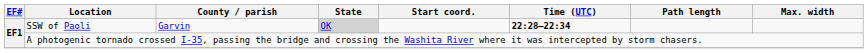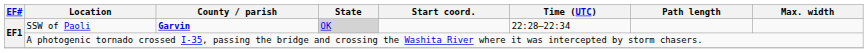(174, 26) normal -> (174, 26) bold
(541, 26) bold -> (541, 26) normal
